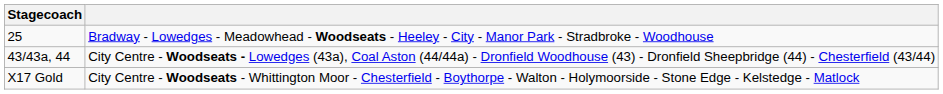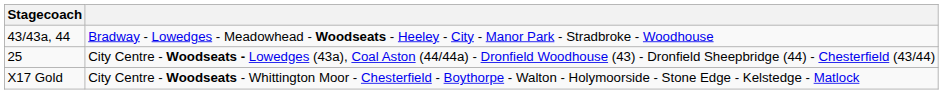(15, 36) 25 -> (39, 36) 43/43a, 44
(39, 57) 43/43a, 44 -> (15, 57) 25
